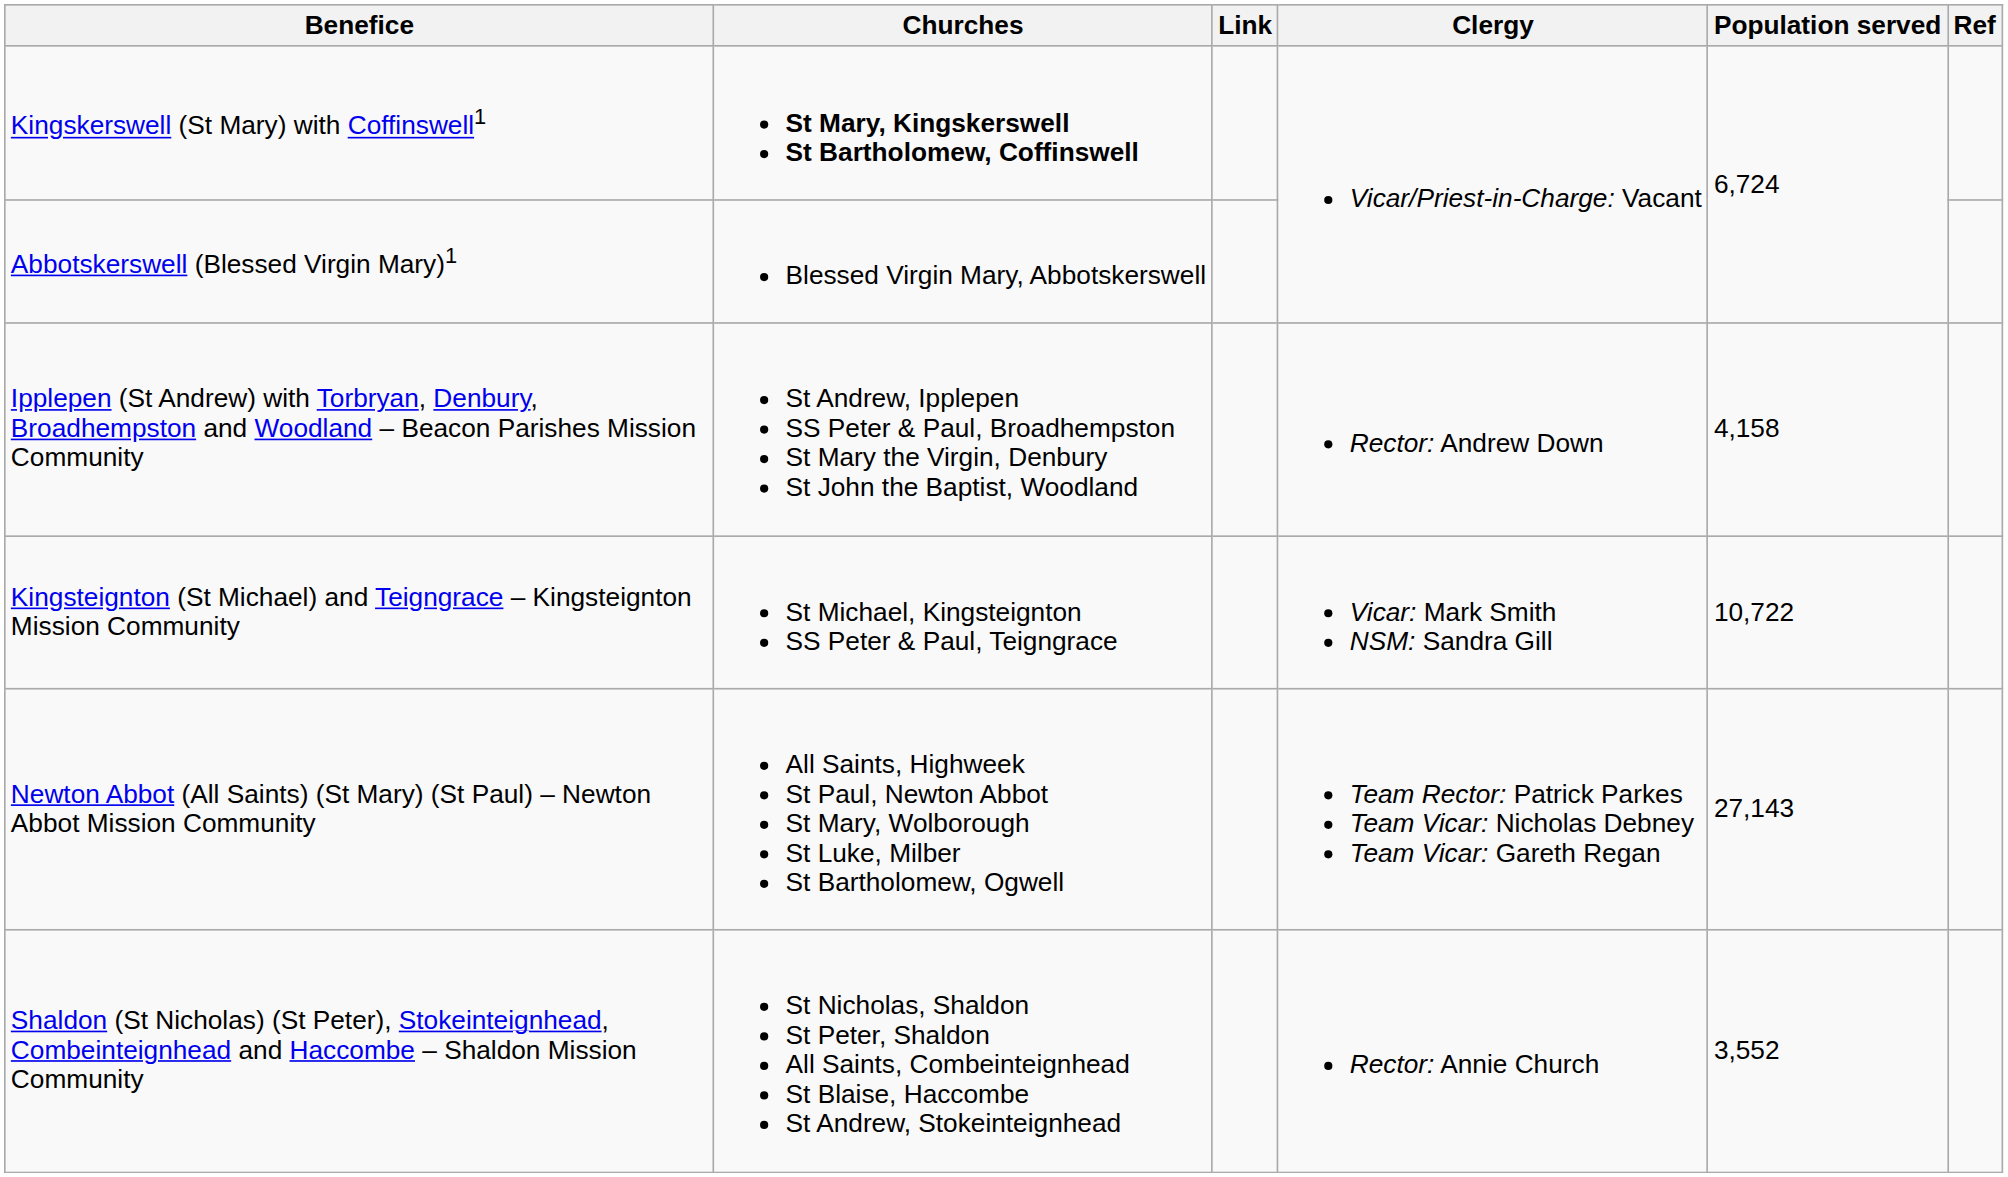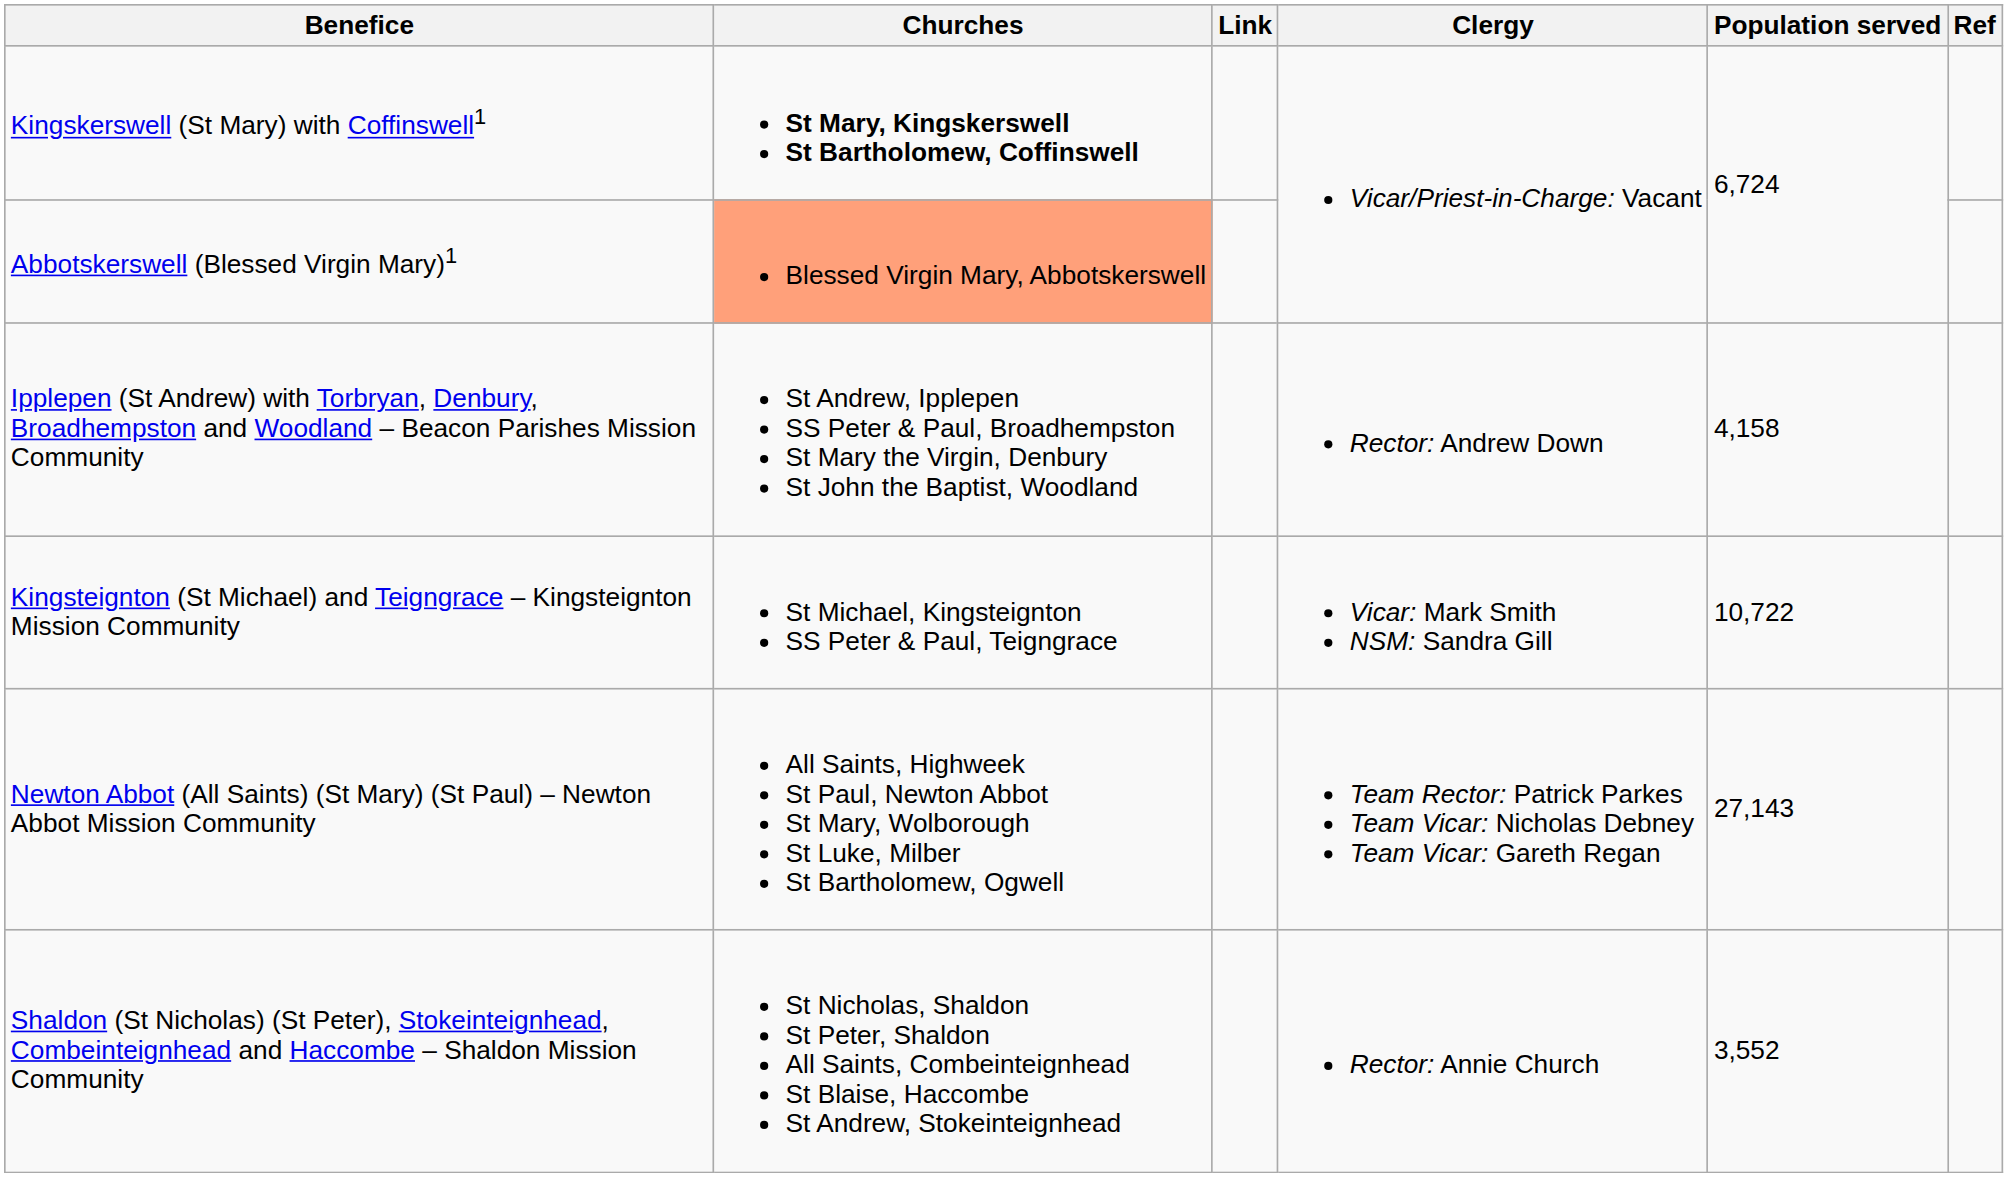(963, 276) no background -> (963, 276) lightsalmon background
